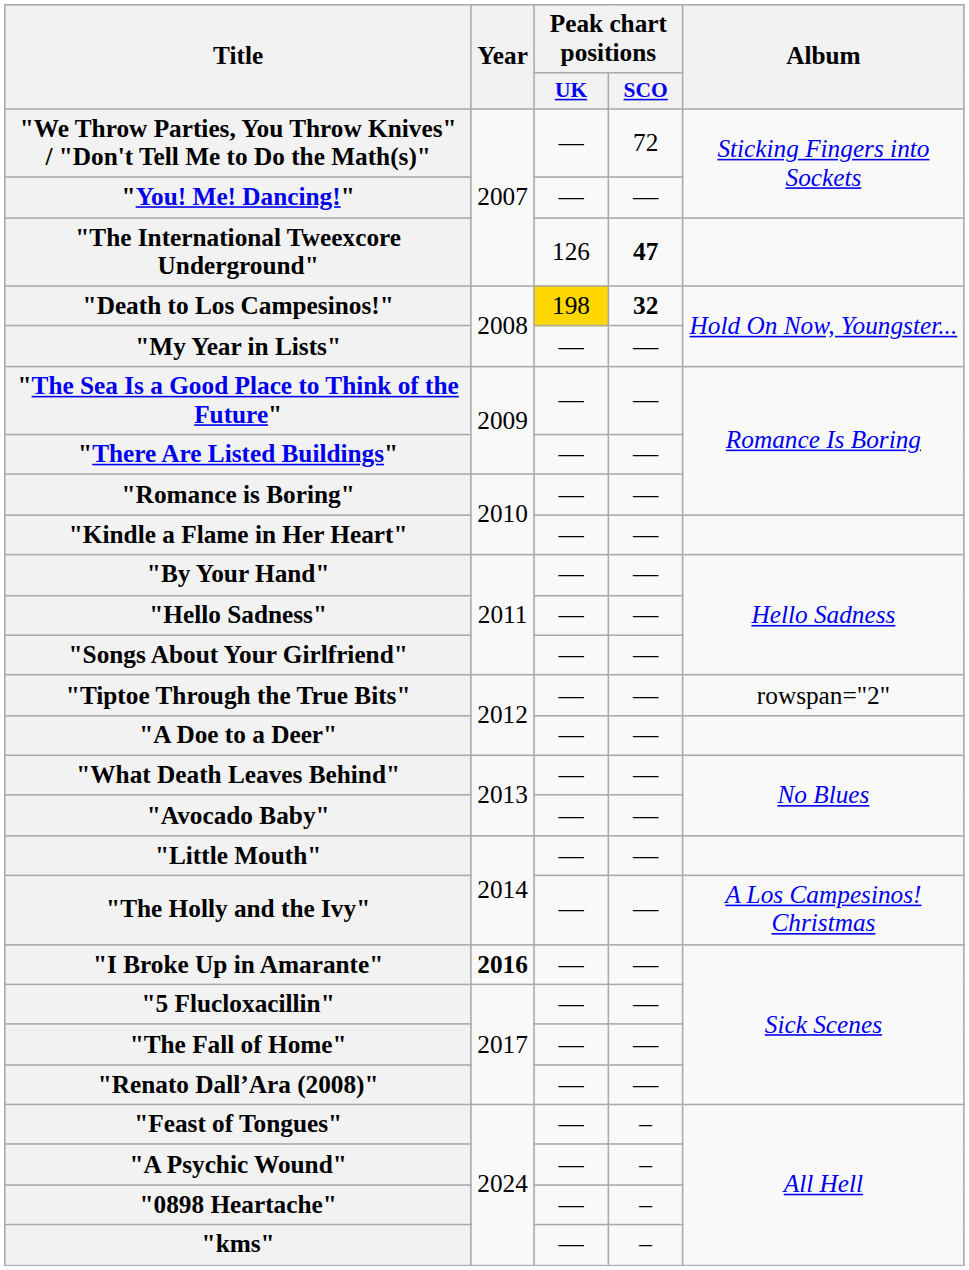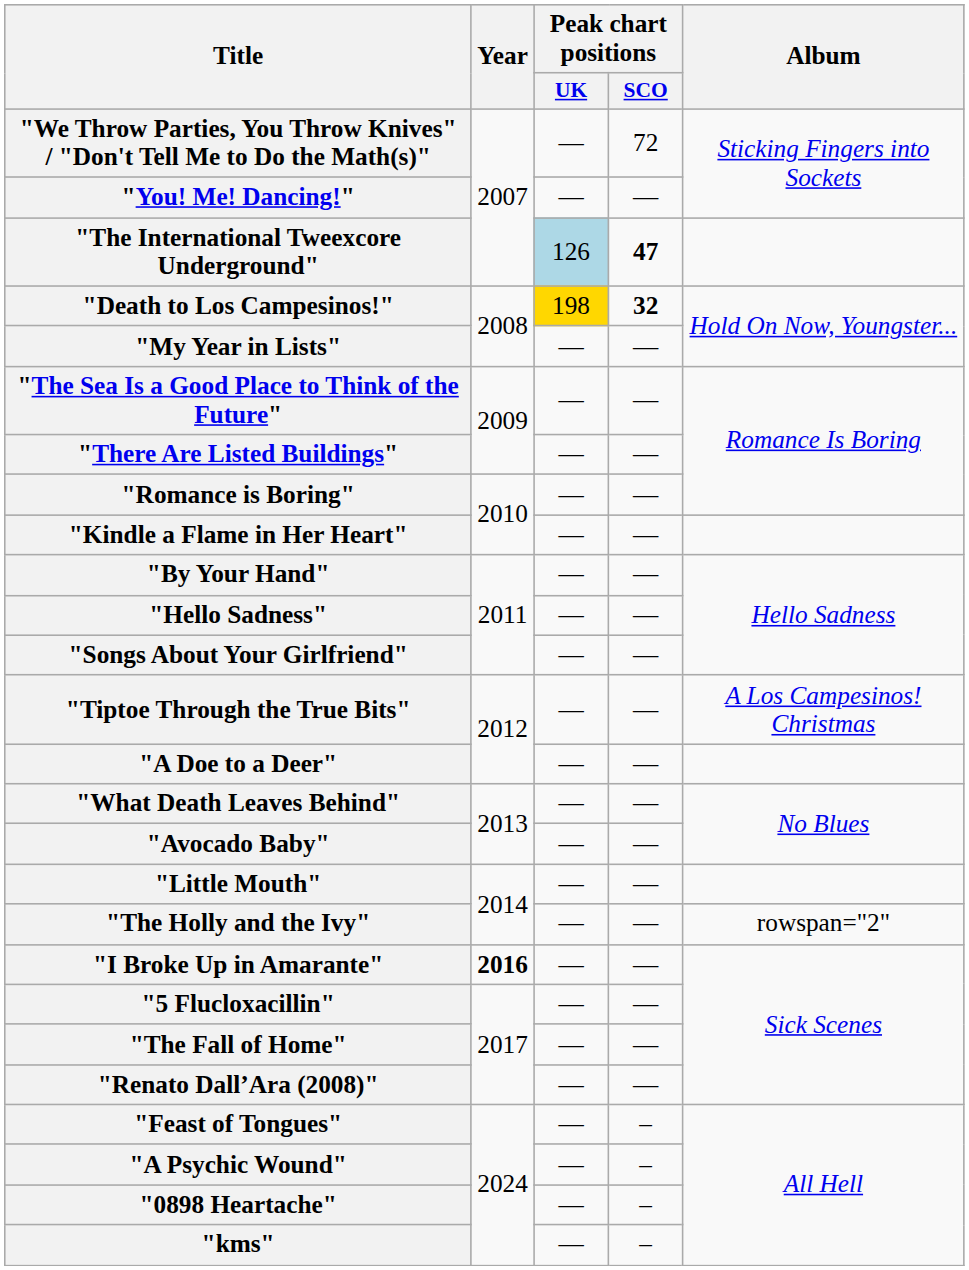(571, 251) no background -> (571, 251) lightblue background
(823, 694) rowspan="2" -> (823, 709) A Los Campesinos! Christmas
(823, 909) A Los Campesinos! Christmas -> (823, 923) rowspan="2"
